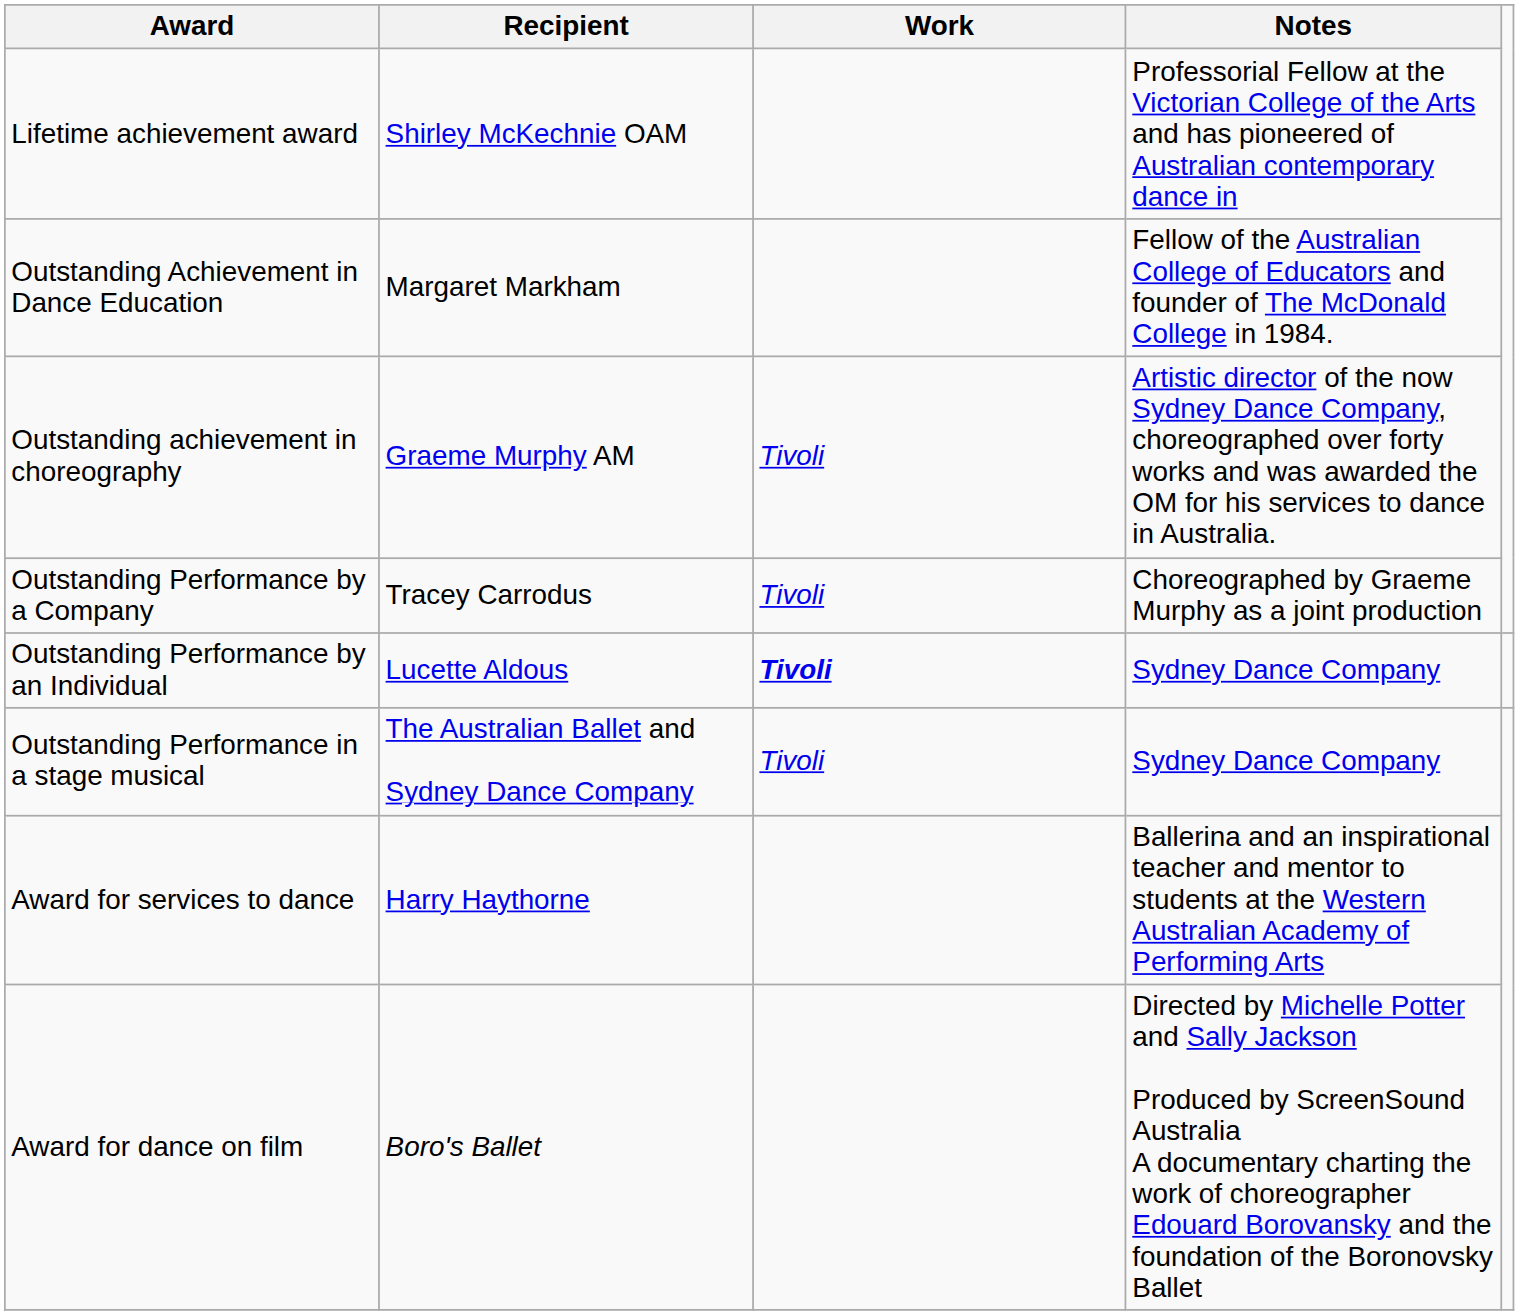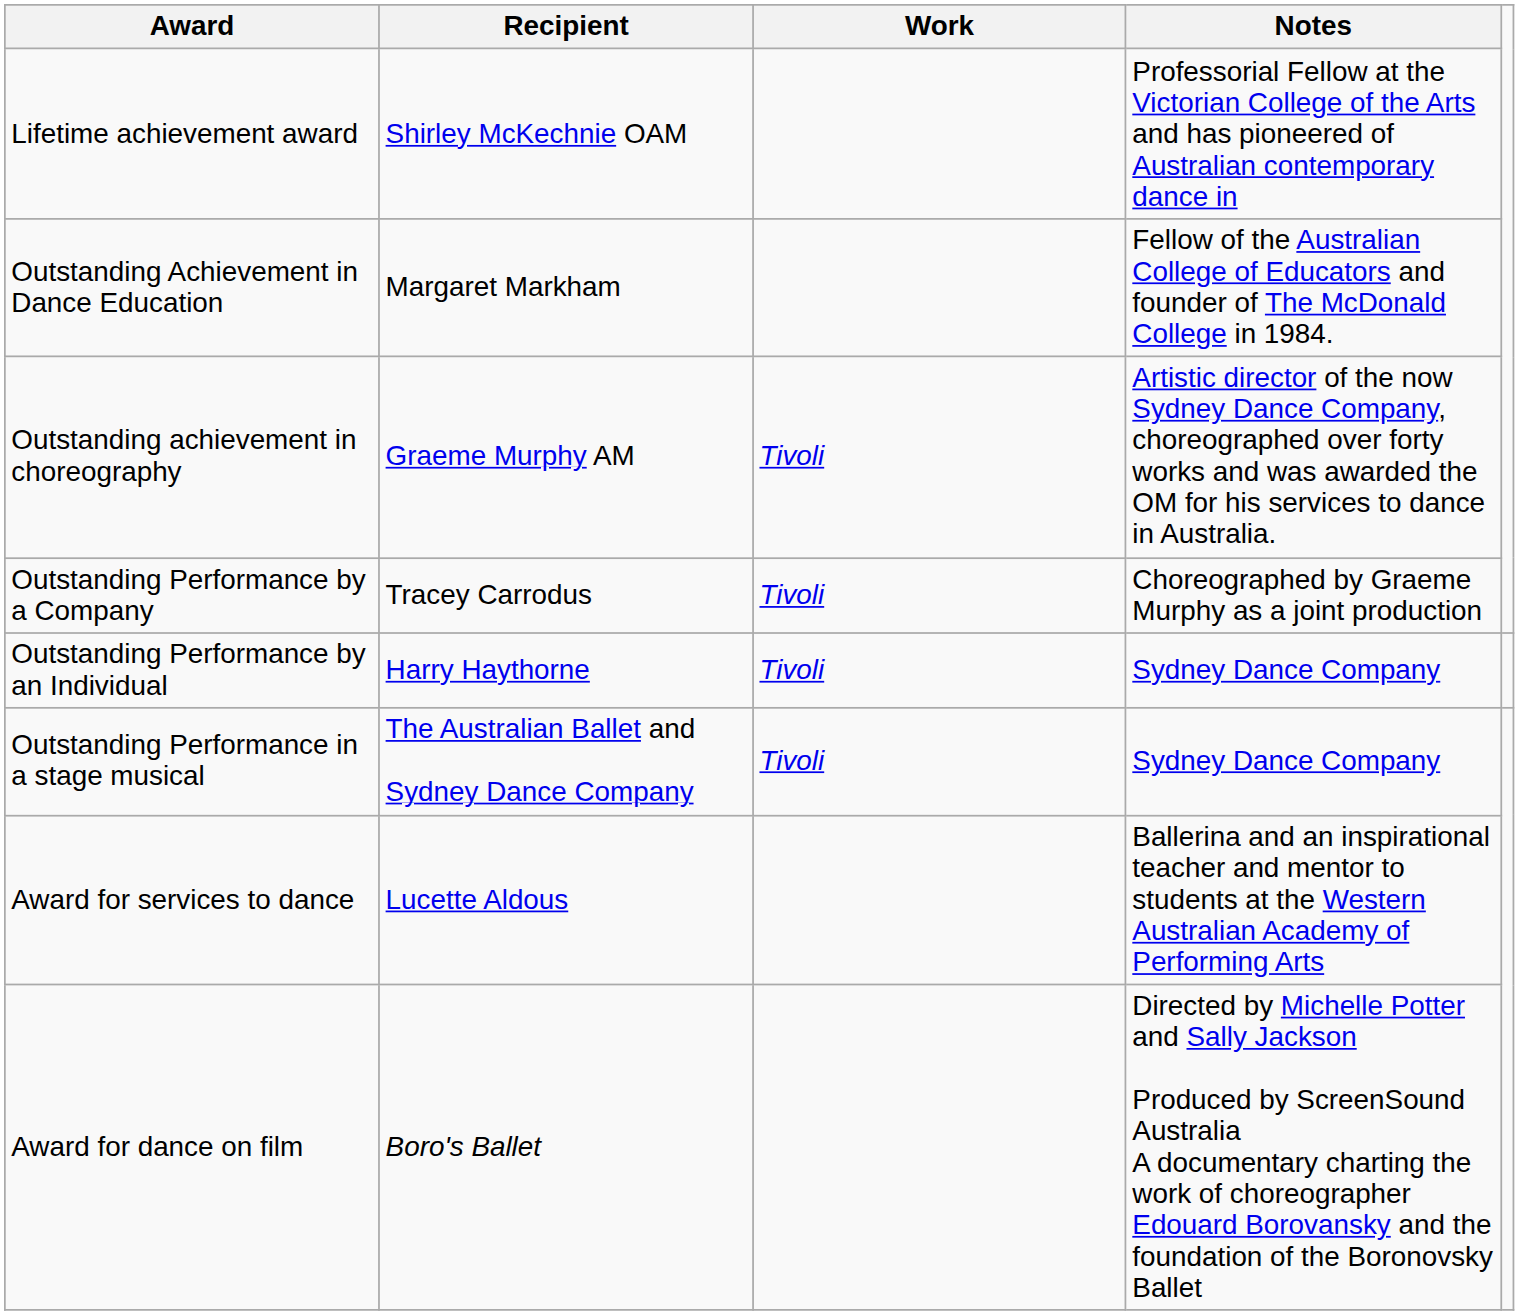(477, 670) Lucette Aldous -> (488, 670) Harry Haythorne
(796, 670) bold -> (792, 670) normal
(488, 899) Harry Haythorne -> (477, 899) Lucette Aldous
